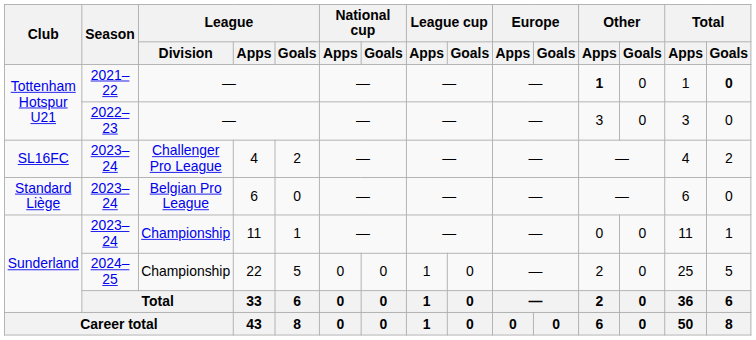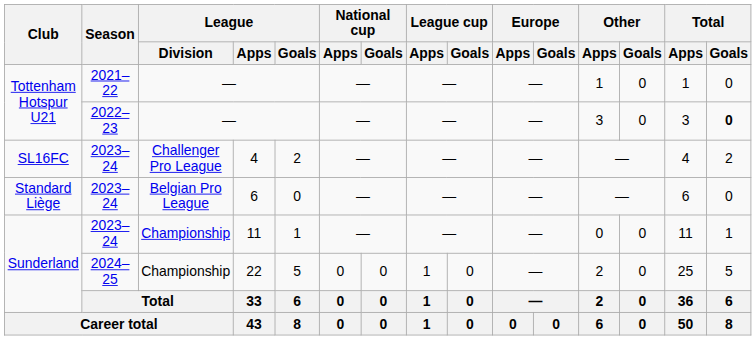(599, 83) bold -> (599, 83) normal
(729, 83) bold -> (729, 83) normal
(729, 120) normal -> (729, 120) bold
